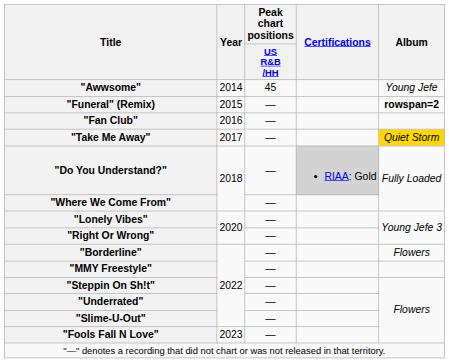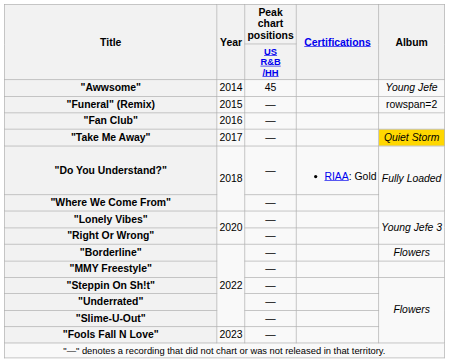(412, 104) bold -> (412, 104) normal
(337, 176) lightgrey background -> (337, 176) no background
